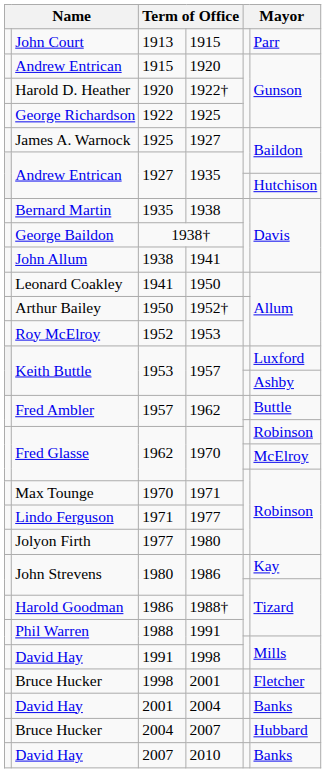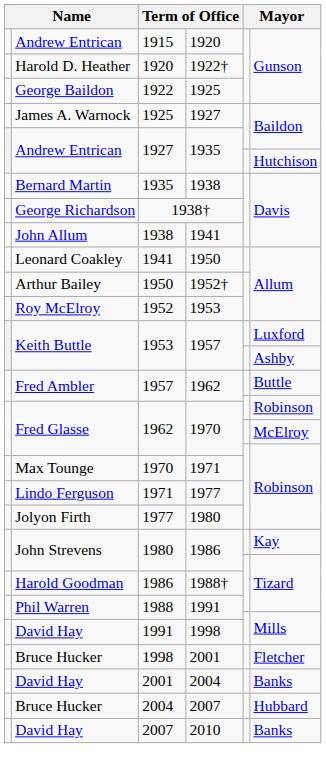- row: (158, 41)
(75, 115) George Richardson -> (64, 90) George Baildon
(64, 234) George Baildon -> (75, 210) George Richardson
